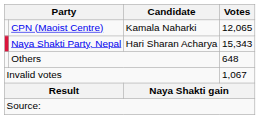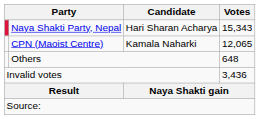rows swapped: (66, 43) <-> (57, 28)
(234, 75) 1,067 -> (234, 75) 3,436
